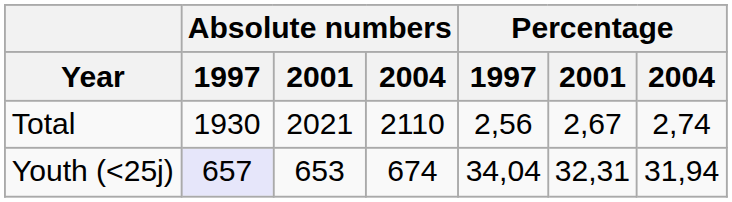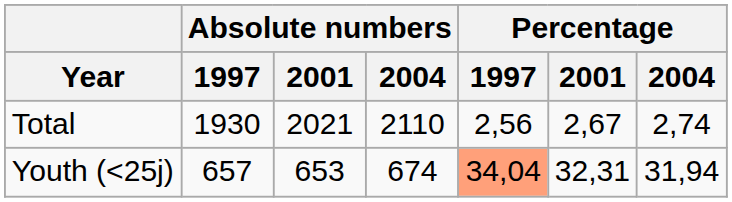(227, 171) lavender background -> (227, 171) no background
(503, 171) no background -> (503, 171) lightsalmon background
